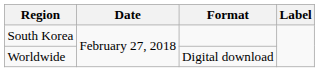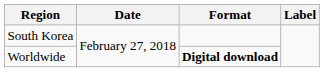(228, 56) normal -> (230, 56) bold
